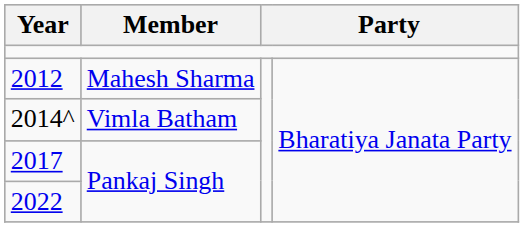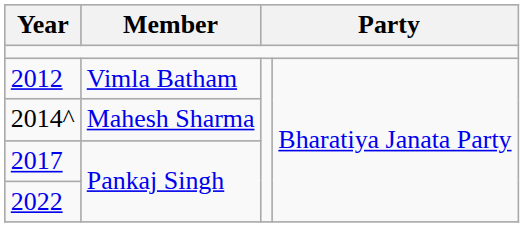(171, 78) Mahesh Sharma -> (162, 78) Vimla Batham
(162, 119) Vimla Batham -> (171, 119) Mahesh Sharma
